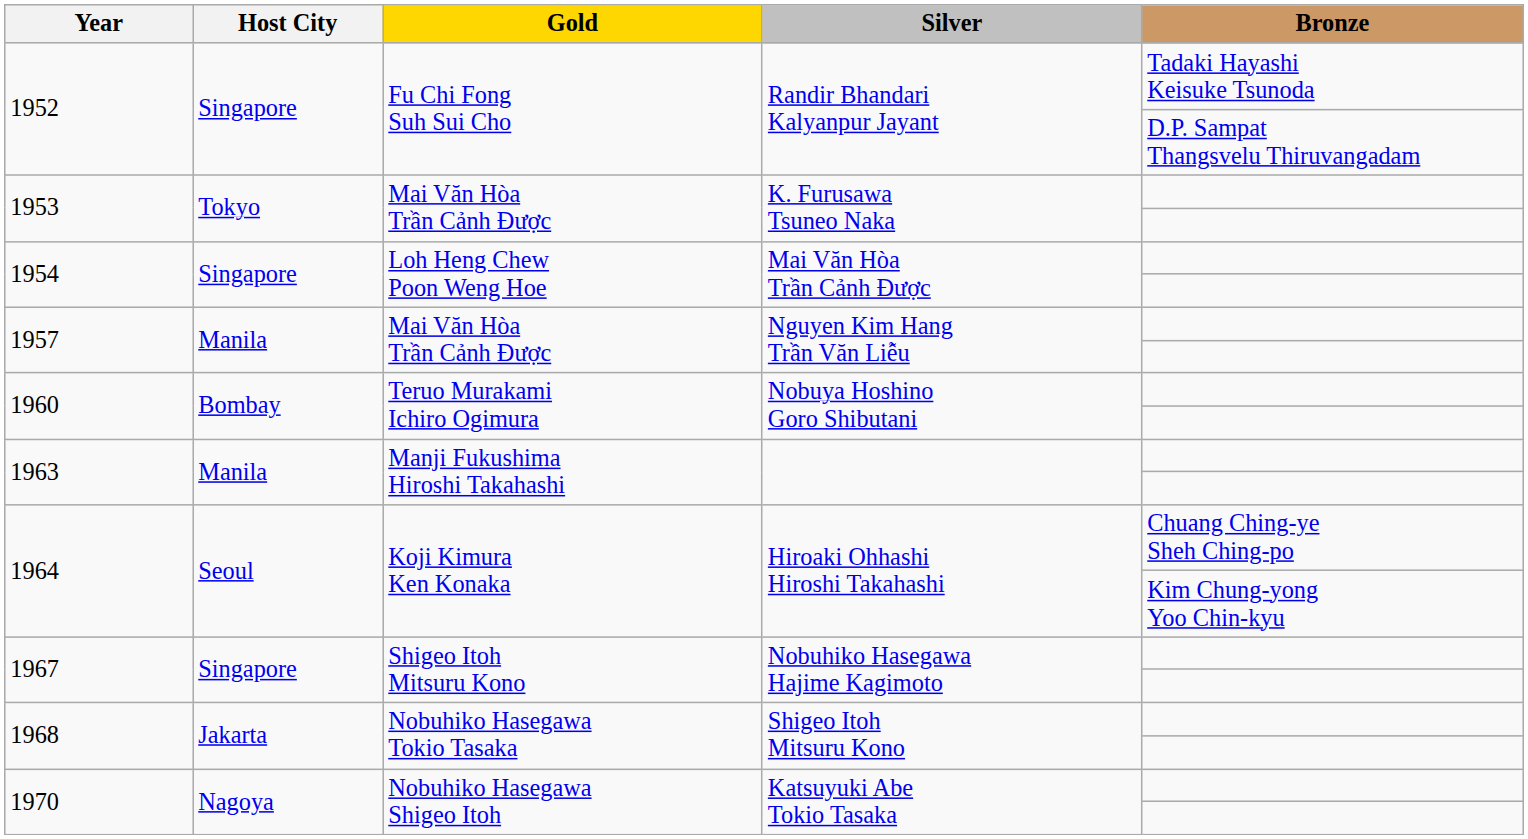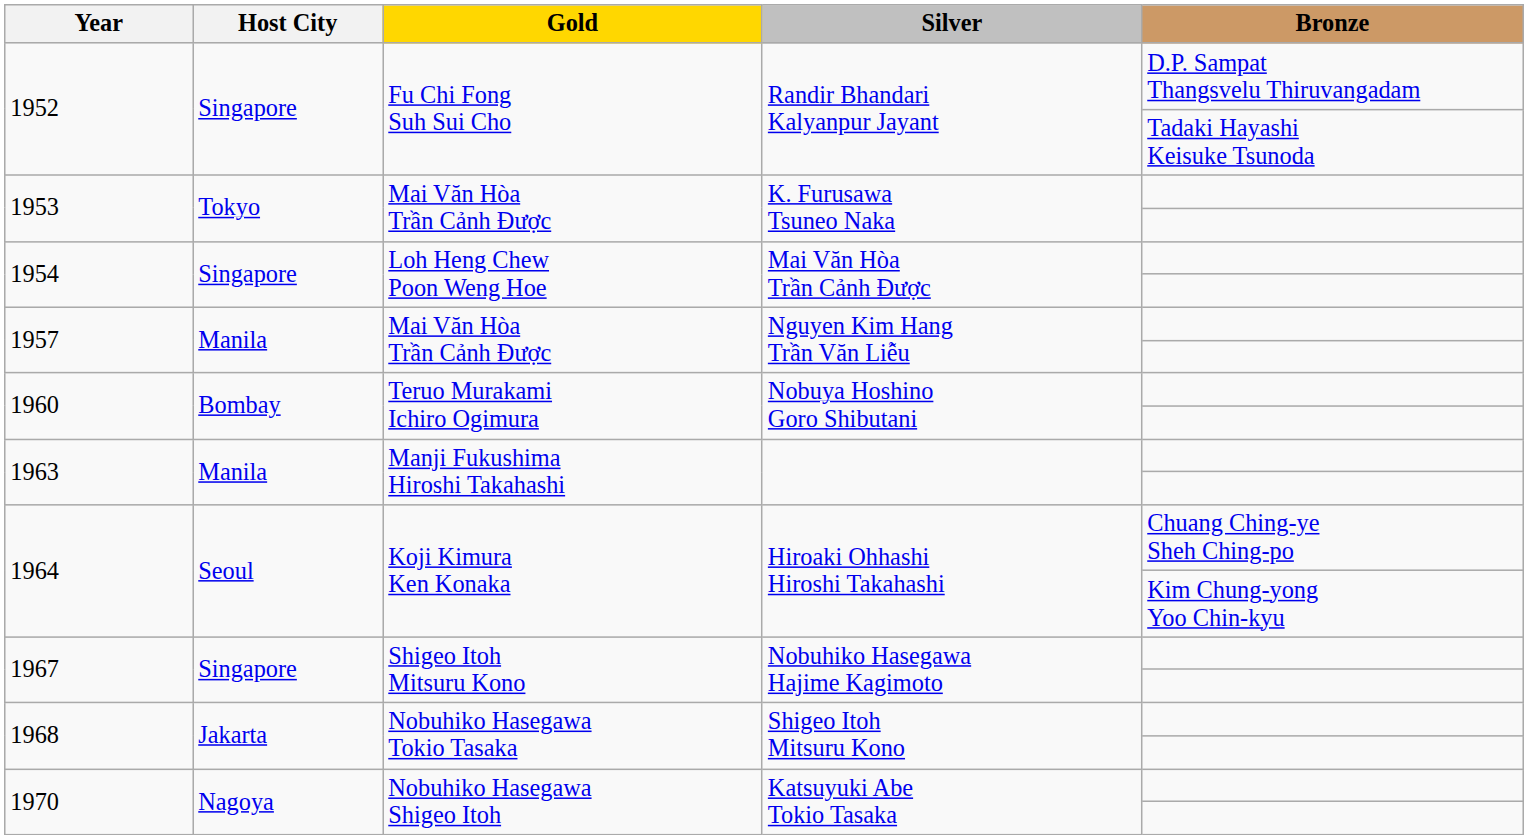(1231, 76) Tadaki Hayashi Keisuke Tsunoda -> (1284, 76) D.P. Sampat Thangsvelu Thiruvangadam
(1284, 141) D.P. Sampat Thangsvelu Thiruvangadam -> (1231, 141) Tadaki Hayashi Keisuke Tsunoda
